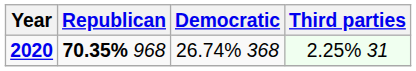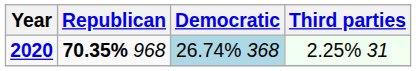(228, 51) no background -> (228, 51) lightblue background
